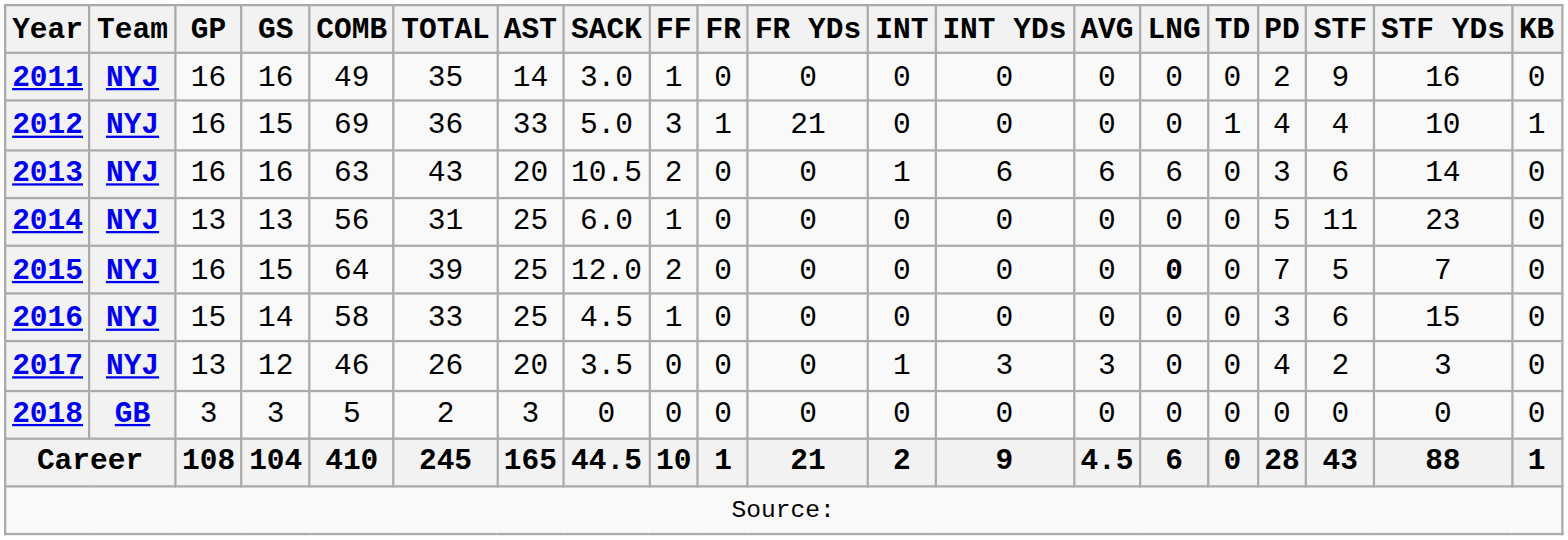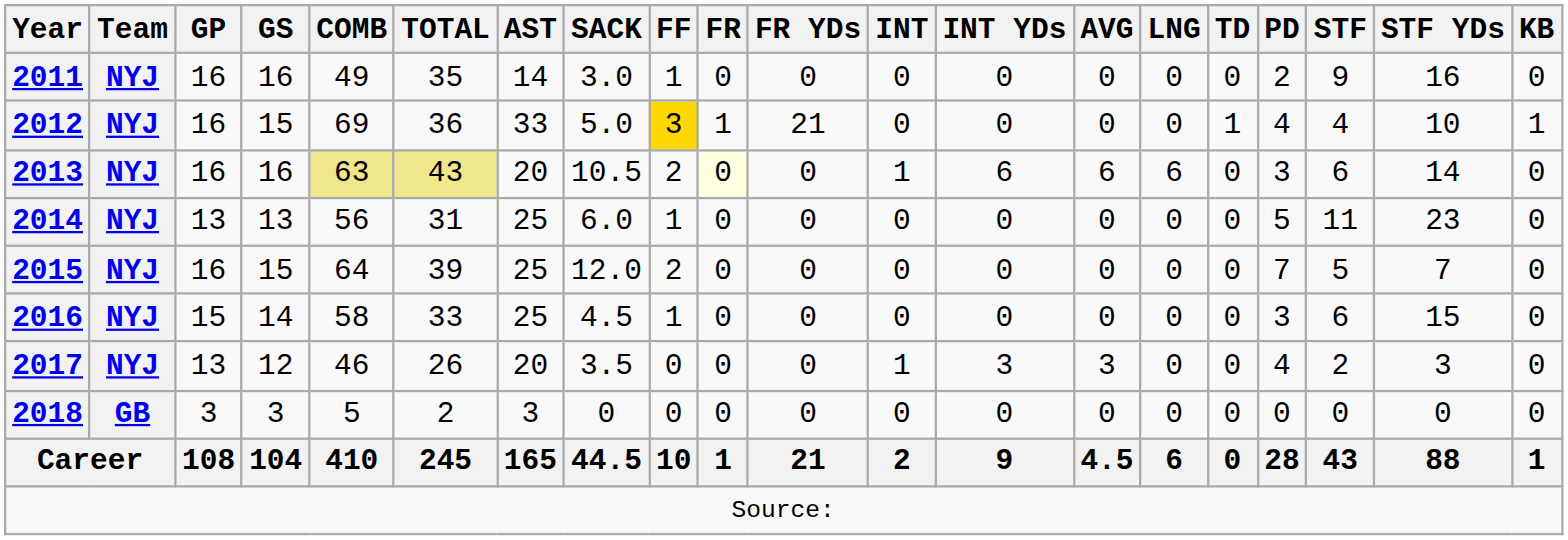(674, 125) no background -> (674, 125) gold background
(352, 173) no background -> (352, 173) khaki background
(446, 173) no background -> (446, 173) khaki background
(723, 173) no background -> (723, 173) lightyellow background
(1174, 270) bold -> (1174, 270) normal
